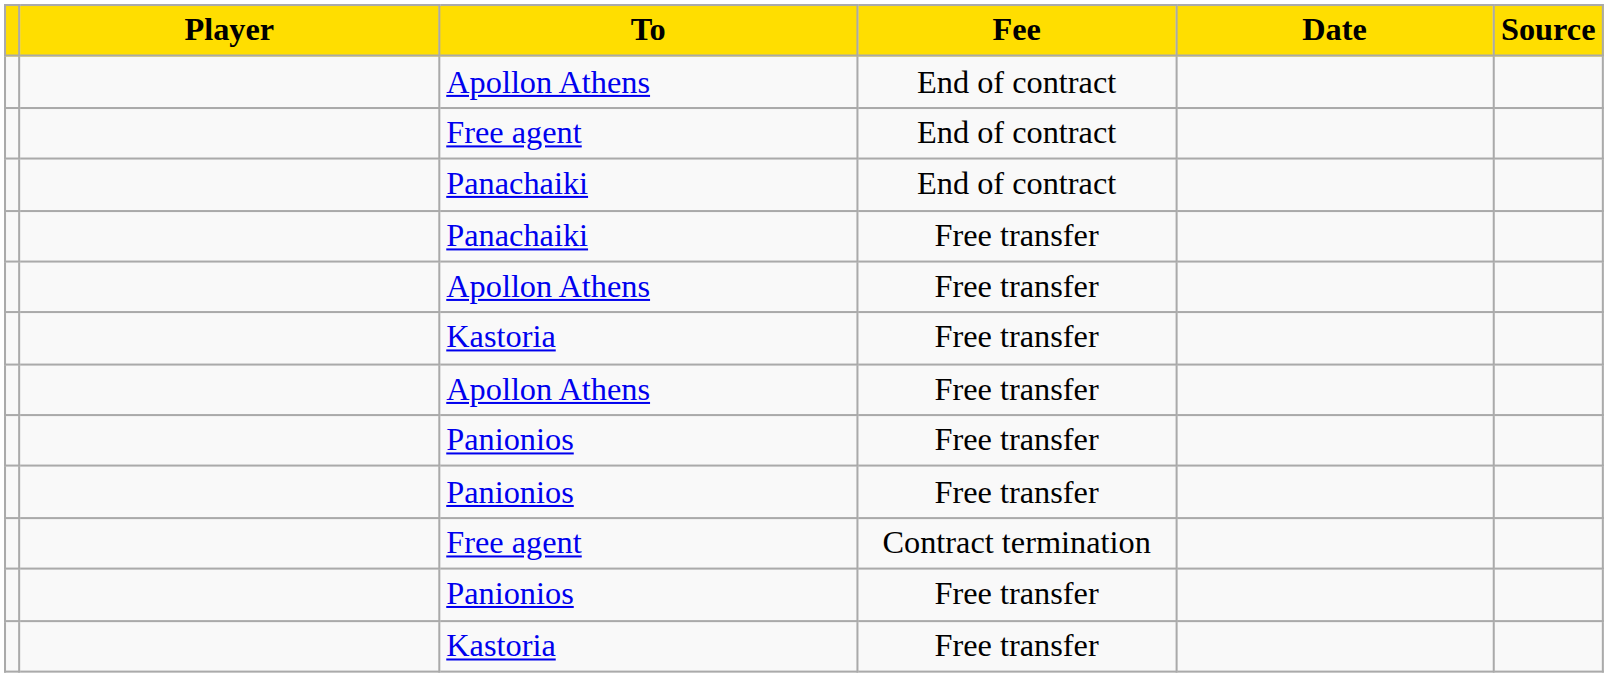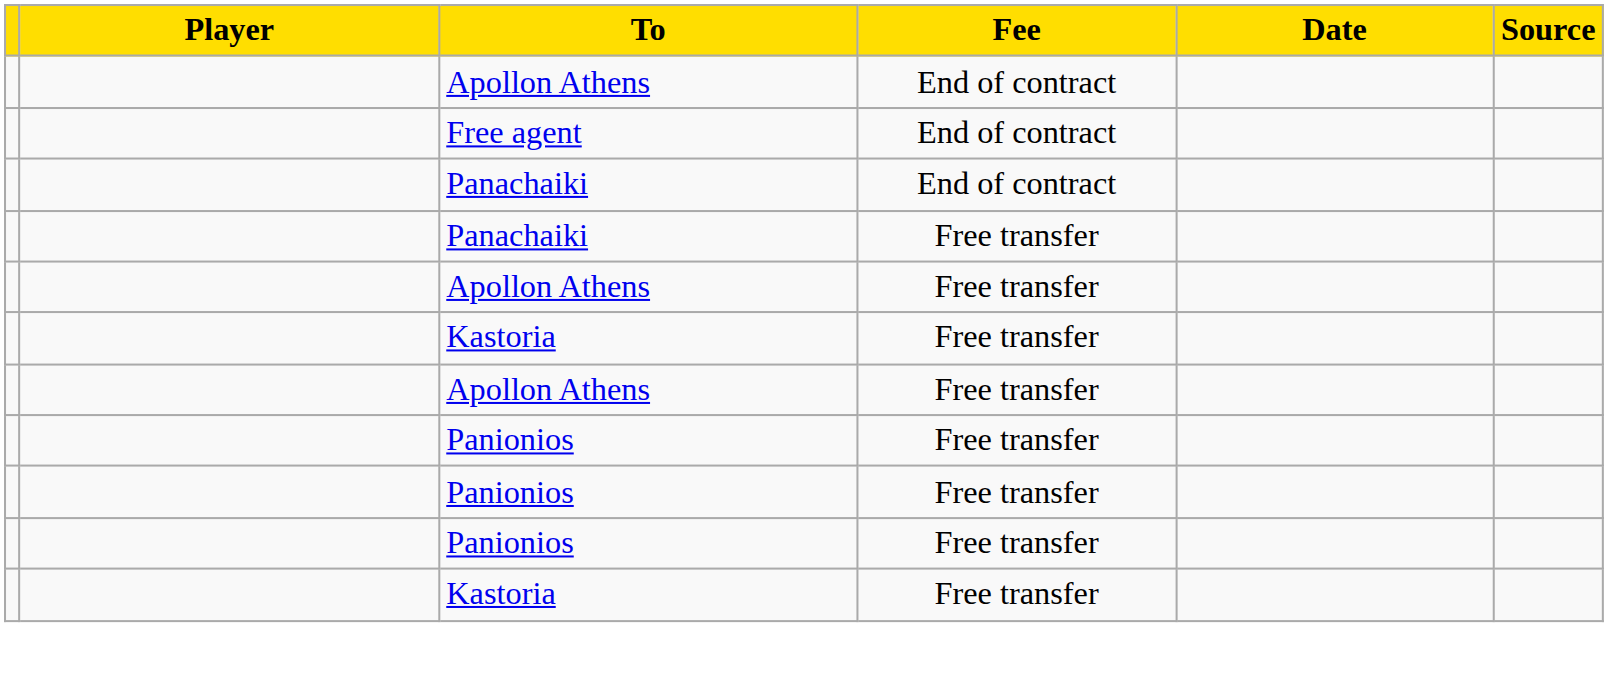- row: (514, 542)
